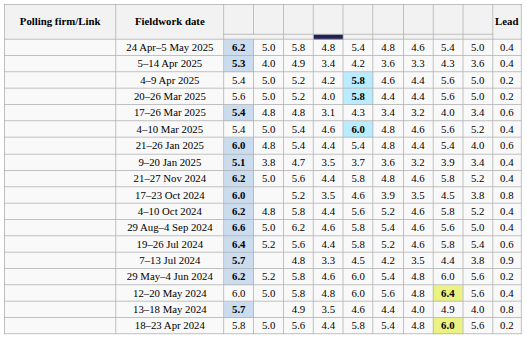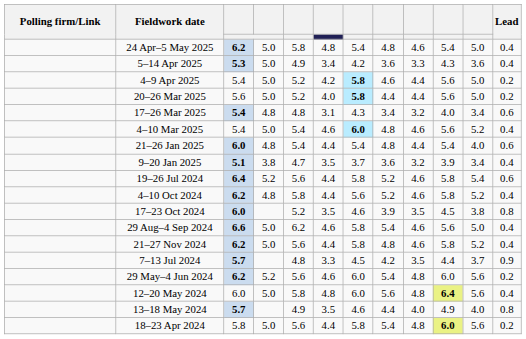(269, 64) 4.0 -> (269, 64) 5.0
rows swapped: (170, 178) <-> (170, 244)
rows swapped: (170, 195) <-> (170, 211)
(478, 260) 3.8 -> (478, 260) 3.7
(298, 276) 5.8 -> (298, 276) 5.6
